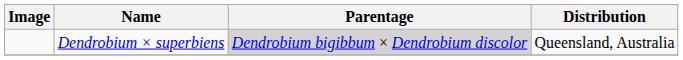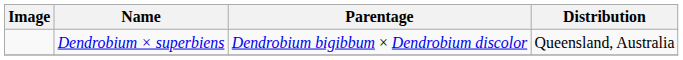(379, 42) lightgrey background -> (379, 42) no background
